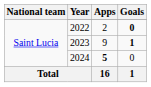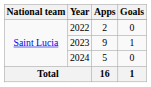(132, 27) bold -> (132, 27) normal
(132, 43) bold -> (132, 43) normal
(105, 58) bold -> (105, 58) normal
